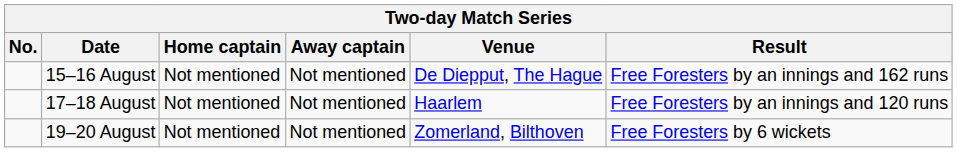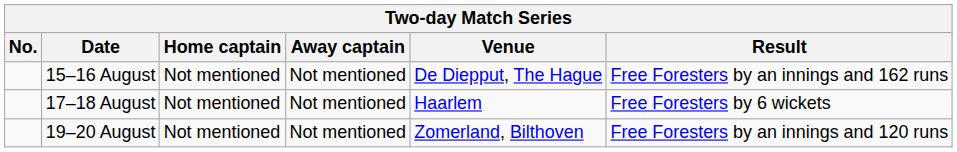(779, 103) Free Foresters by an innings and 120 runs -> (721, 103) Free Foresters by 6 wickets
(721, 132) Free Foresters by 6 wickets -> (779, 132) Free Foresters by an innings and 120 runs
